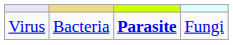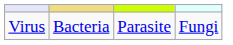(147, 25) bold -> (144, 25) normal
